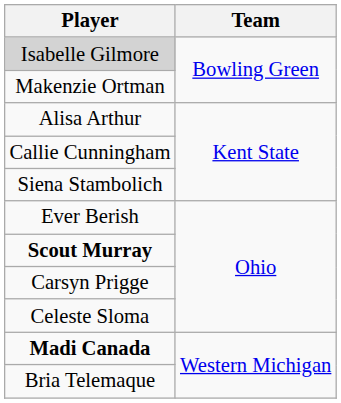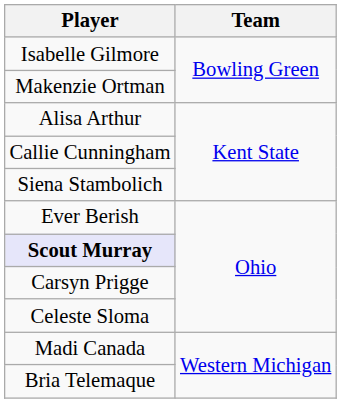(90, 53) lightgrey background -> (90, 53) no background
(90, 250) no background -> (90, 250) lavender background
(90, 348) bold -> (90, 348) normal
